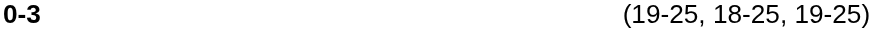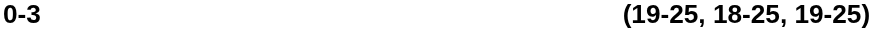(746, 14) normal -> (746, 14) bold
